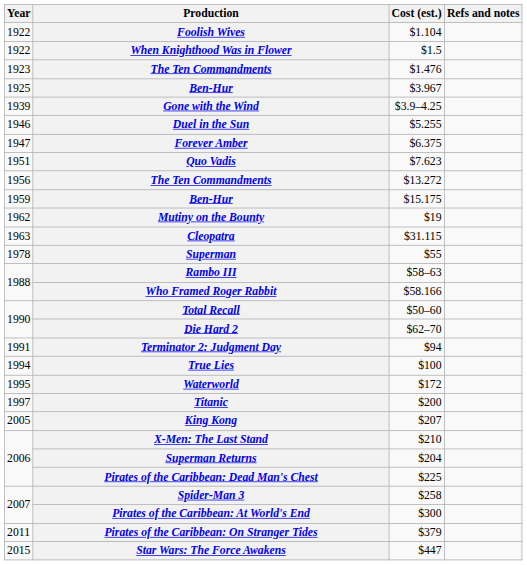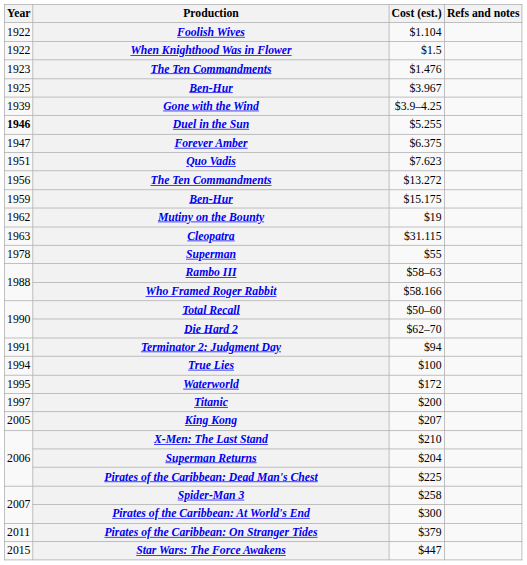(19, 124) normal -> (19, 124) bold
